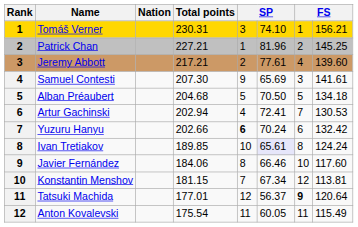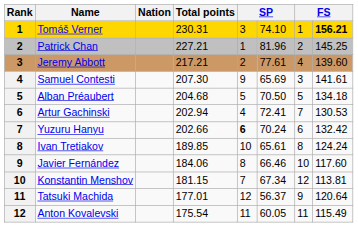(331, 29) normal -> (331, 29) bold
(273, 146) lavender background -> (273, 146) no background
(300, 197) bold -> (300, 197) normal
